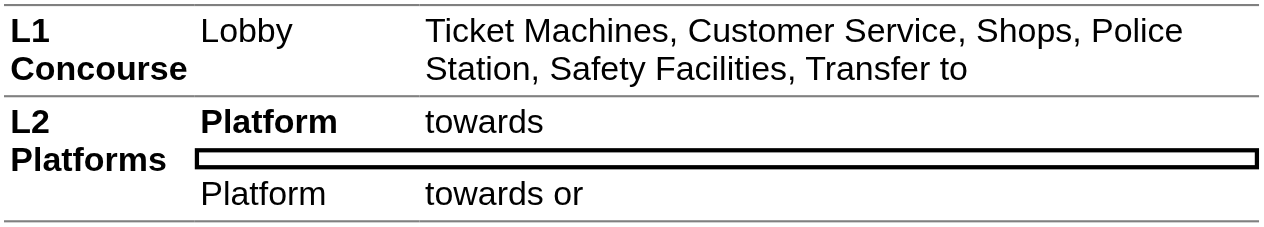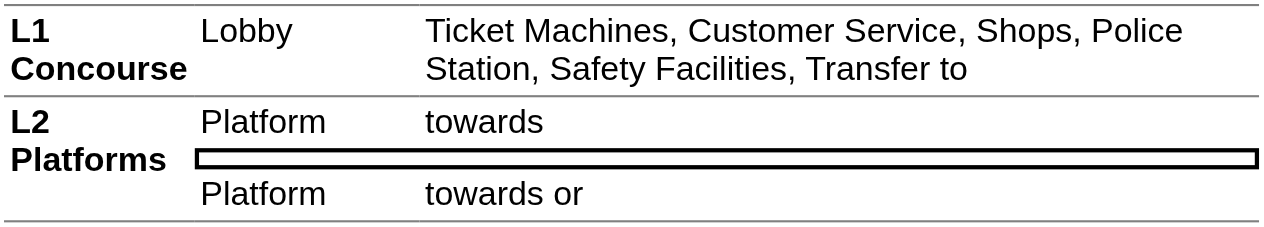(269, 122) bold -> (263, 122) normal
